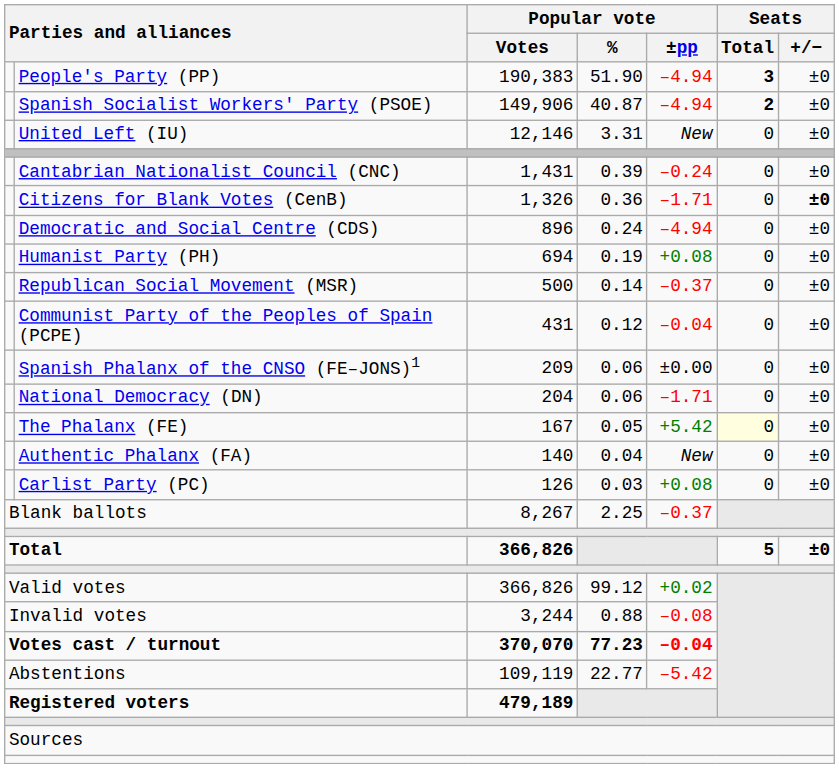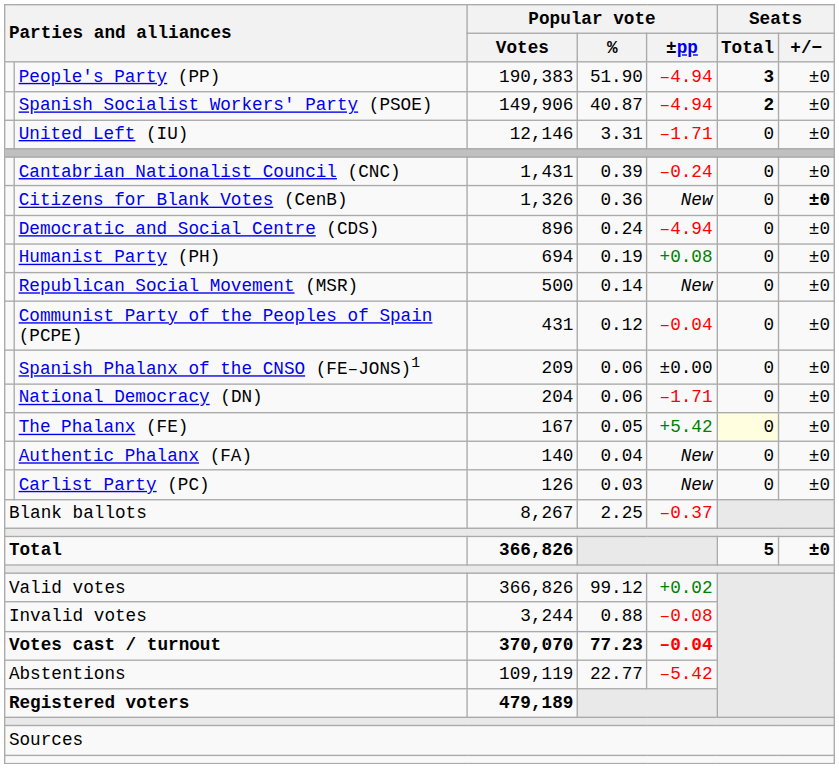(697, 134) New -> (686, 134) –1.71
(686, 200) –1.71 -> (697, 200) New
(686, 287) –0.37 -> (697, 287) New
(686, 485) +0.08 -> (697, 485) New
